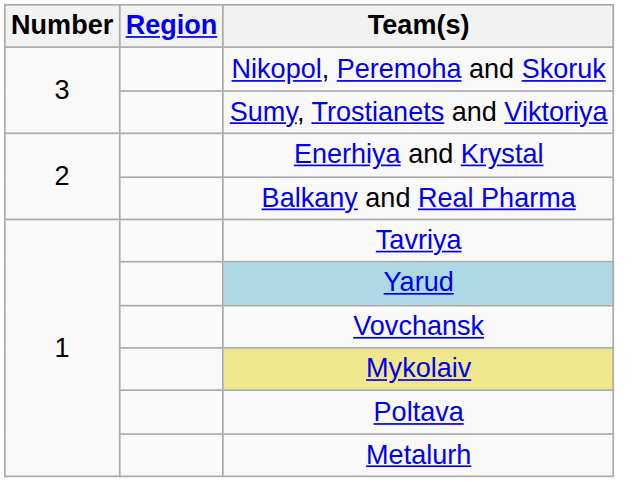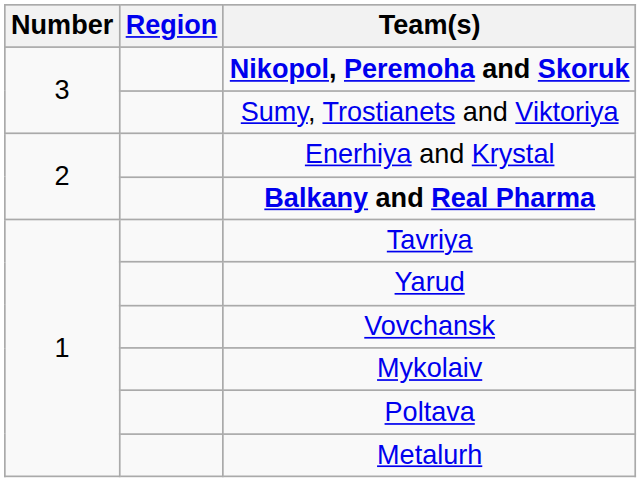(419, 68) normal -> (430, 68) bold
(419, 197) normal -> (430, 197) bold
(419, 283) lightblue background -> (430, 283) no background
(419, 369) khaki background -> (430, 369) no background
